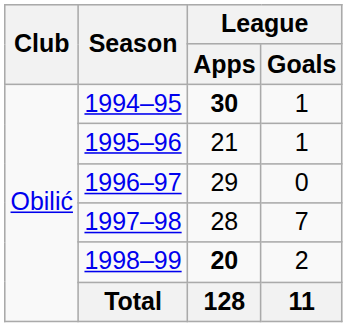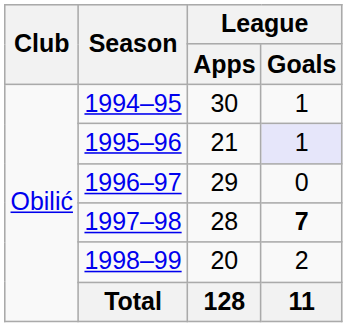(224, 103) bold -> (224, 103) normal
(302, 143) no background -> (302, 143) lavender background
(302, 222) normal -> (302, 222) bold
(224, 261) bold -> (224, 261) normal
